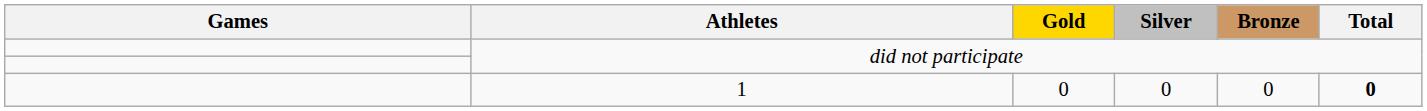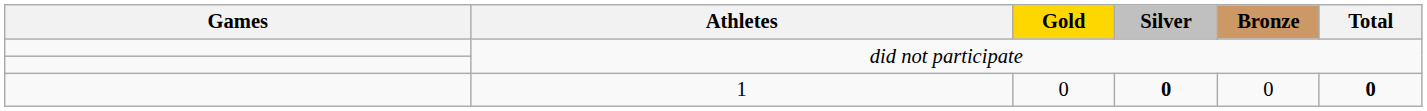(1166, 89) normal -> (1166, 89) bold
